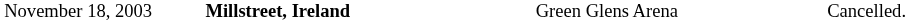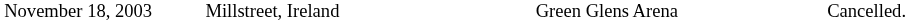(278, 10) bold -> (272, 10) normal
